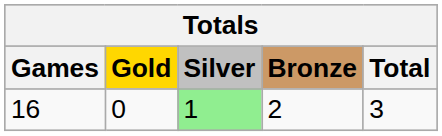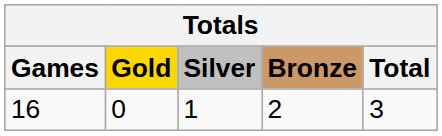(191, 109) lightgreen background -> (191, 109) no background
